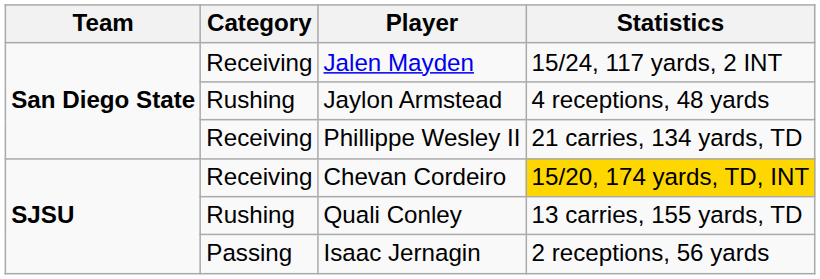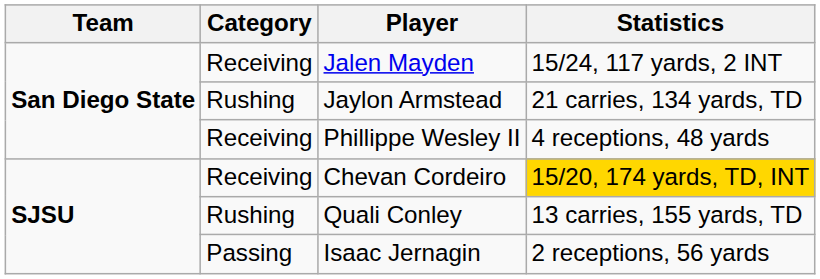(650, 100) 4 receptions, 48 yards -> (667, 100) 21 carries, 134 yards, TD
(667, 138) 21 carries, 134 yards, TD -> (650, 138) 4 receptions, 48 yards
